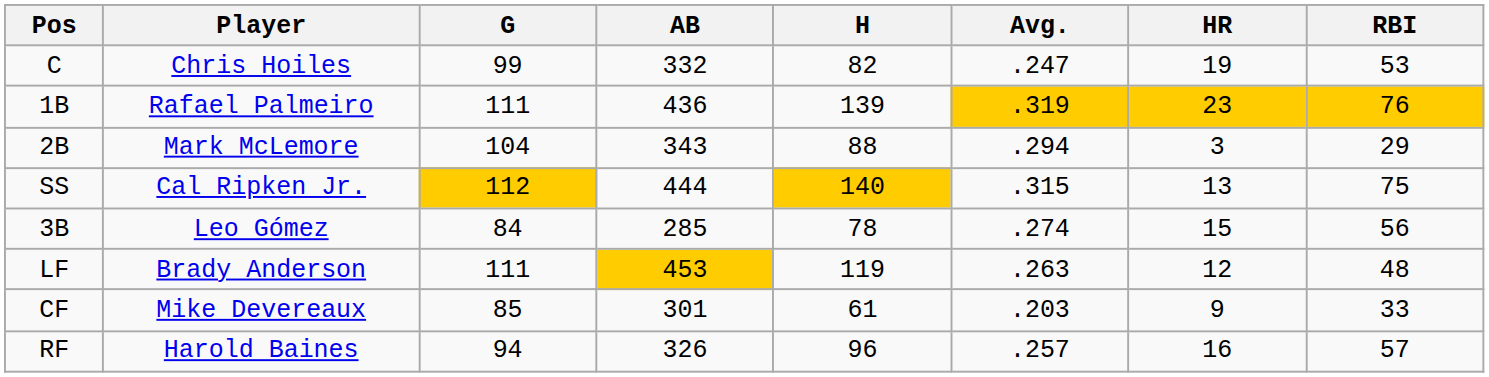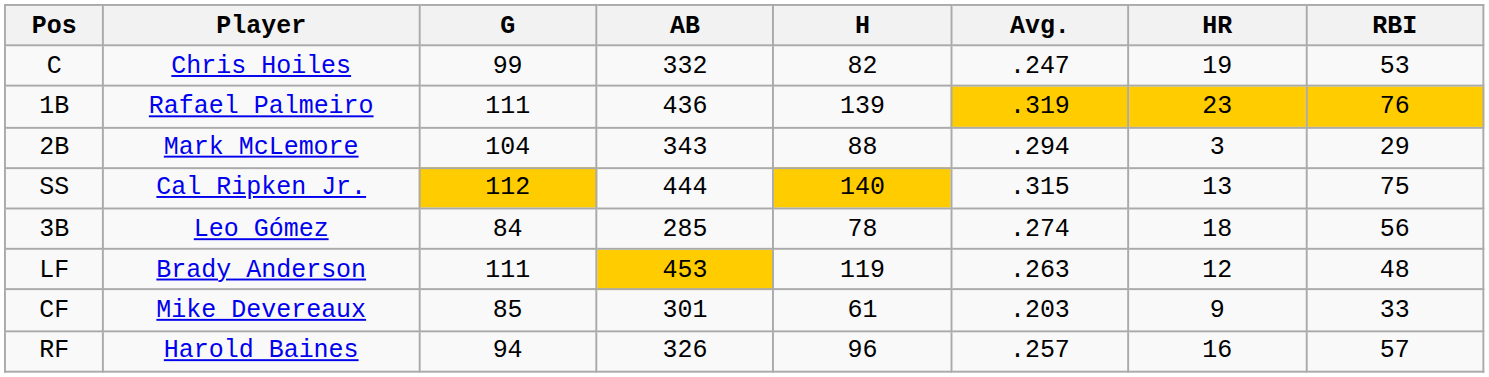(1217, 229) 15 -> (1217, 229) 18
